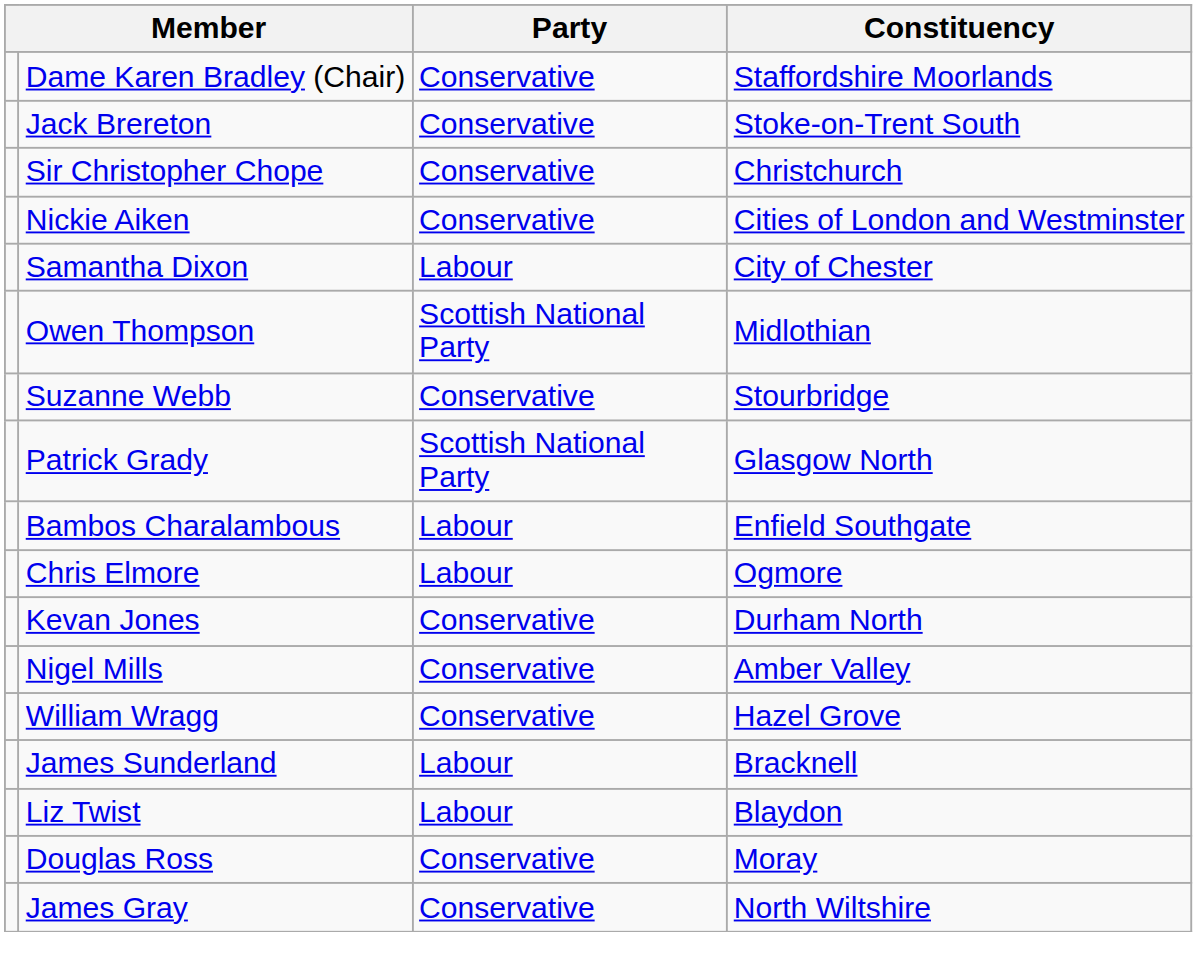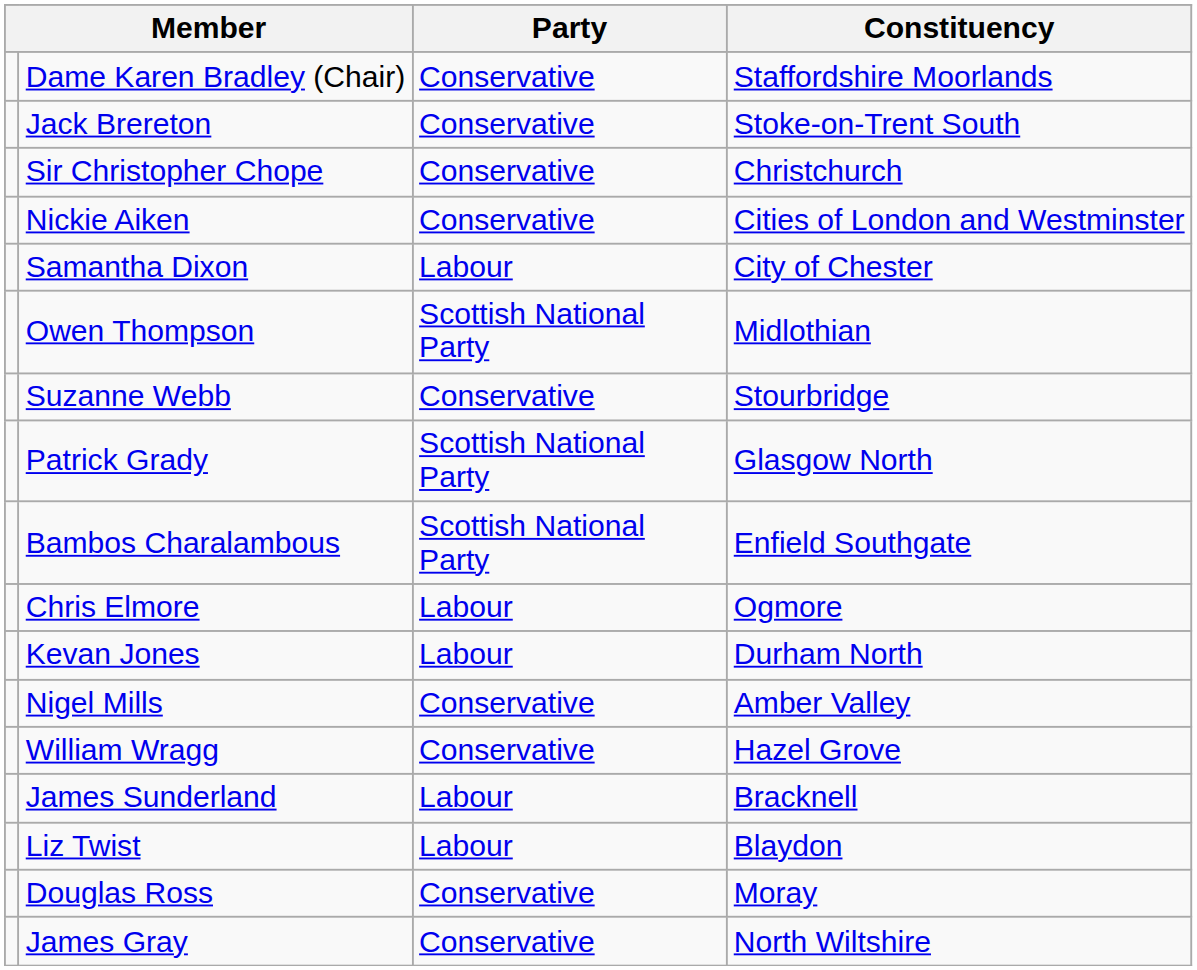(466, 525) Labour -> (532, 542) Scottish National Party
(507, 620) Conservative -> (466, 654) Labour
